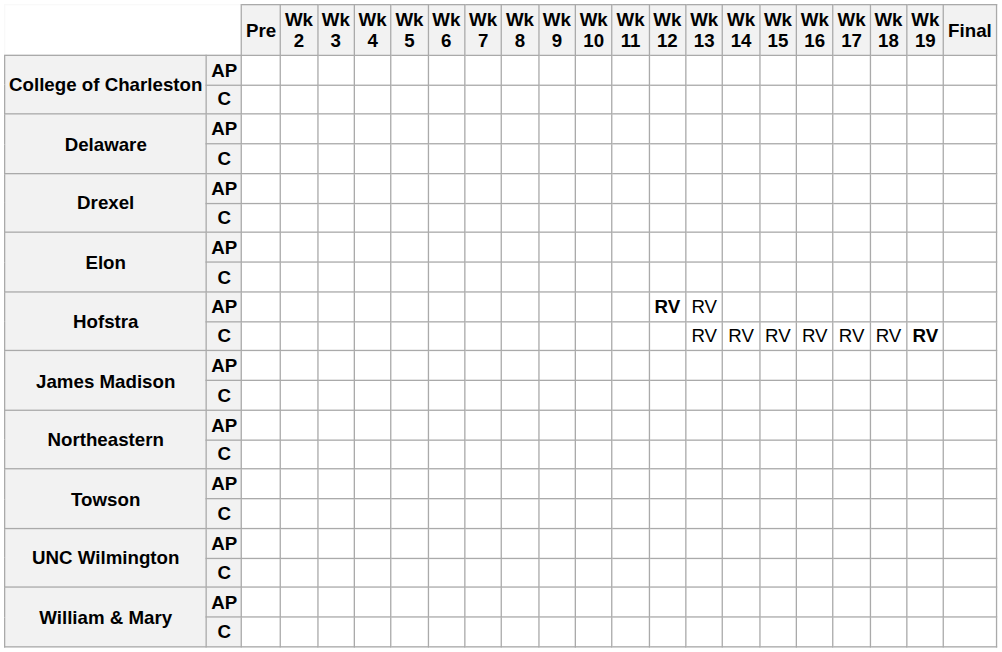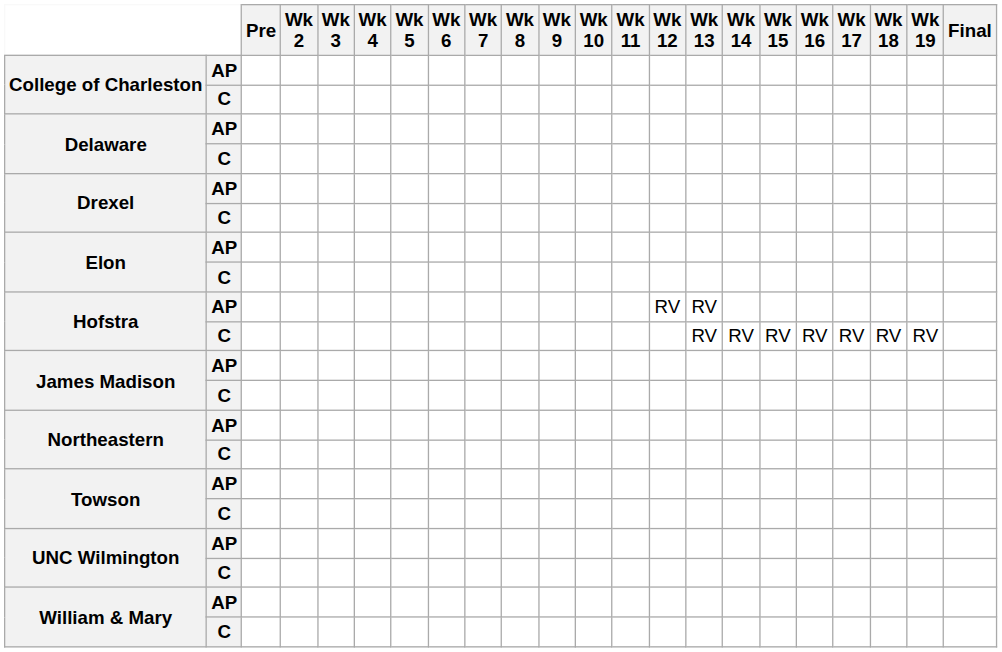(667, 307) bold -> (667, 307) normal
(925, 336) bold -> (925, 336) normal
